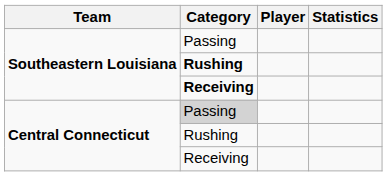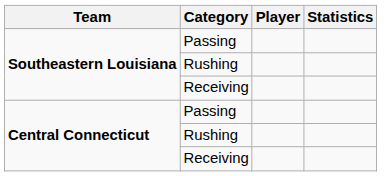(213, 64) bold -> (211, 64) normal
(219, 87) bold -> (216, 87) normal
(210, 111) lightgrey background -> (210, 111) no background
